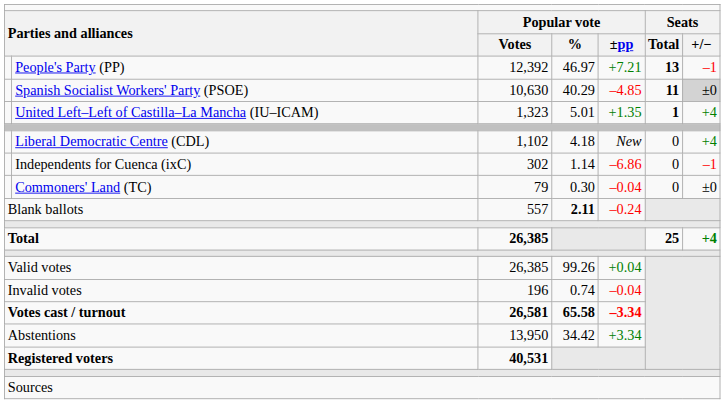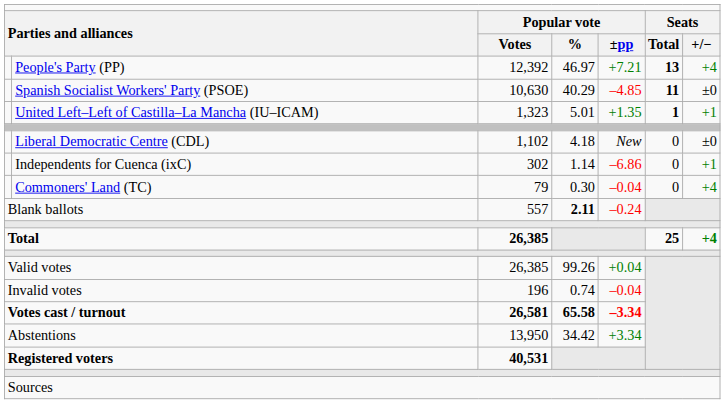(710, 67) –1 -> (709, 67) +4
(709, 90) lightgrey background -> (709, 90) no background
(709, 112) +4 -> (709, 112) +1
(709, 141) +4 -> (709, 141) ±0
(710, 164) –1 -> (709, 164) +1
(709, 187) ±0 -> (709, 187) +4
